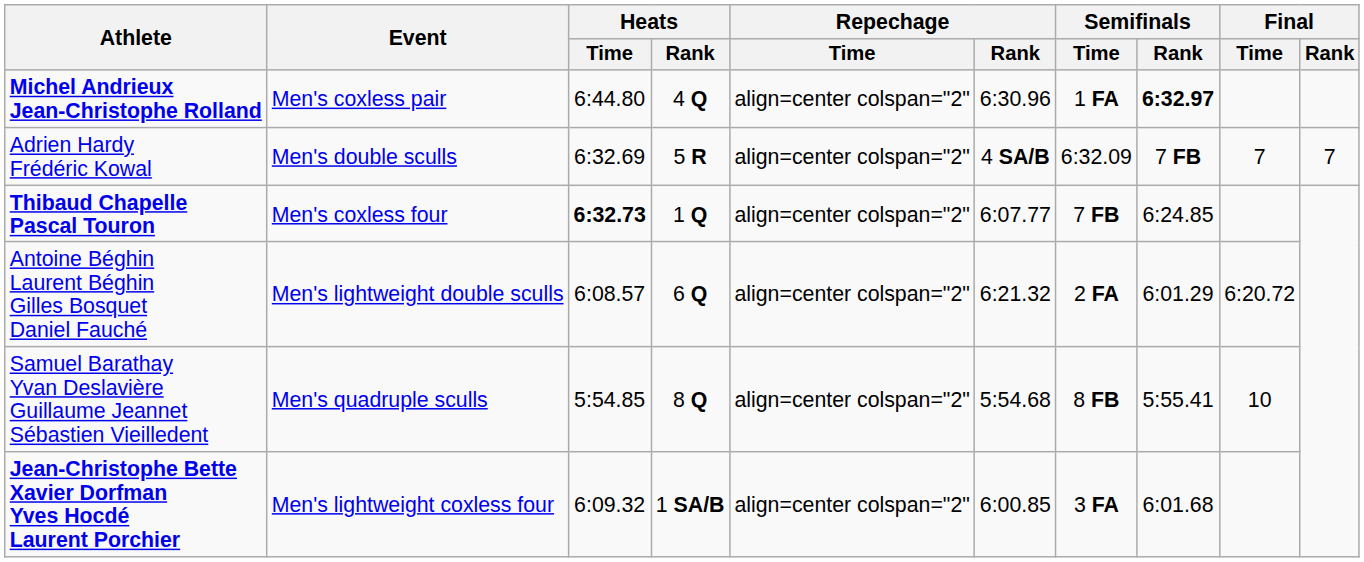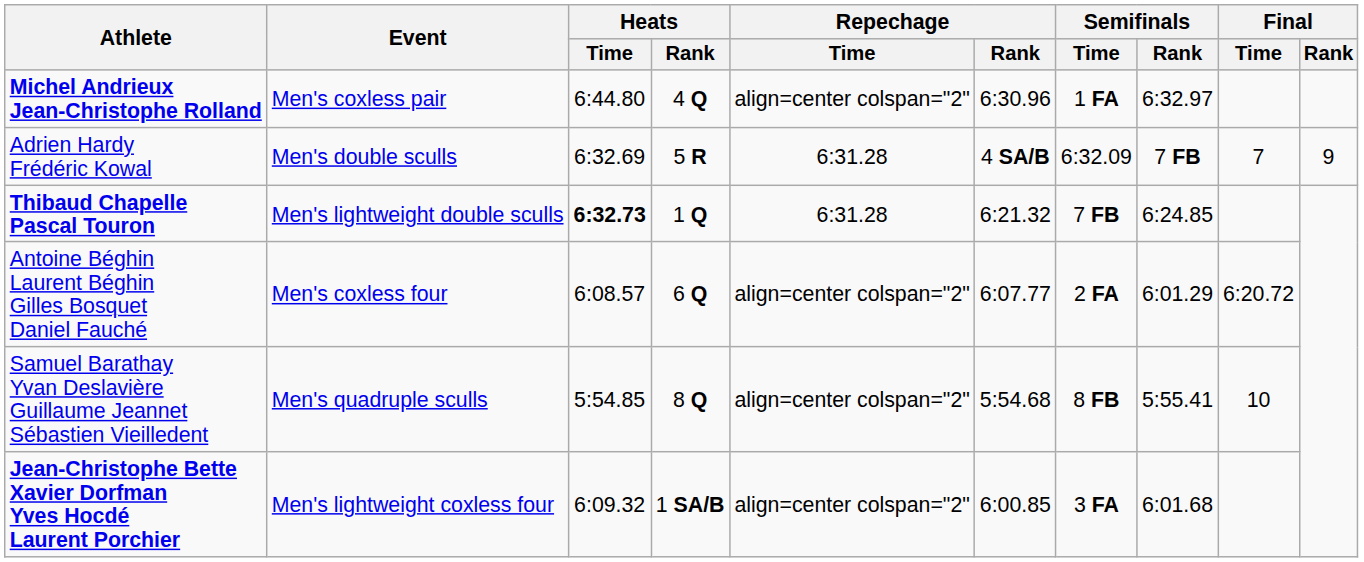(1178, 99) bold -> (1177, 99) normal
(852, 157) align=center colspan="2" -> (852, 157) 6:31.28
(1330, 157) 7 -> (1329, 157) 9
(360, 214) Men's coxless four -> (418, 214) Men's lightweight double sculls
(852, 214) align=center colspan="2" -> (852, 214) 6:31.28
(1015, 214) 6:07.77 -> (1015, 214) 6:21.32
(418, 295) Men's lightweight double sculls -> (360, 295) Men's coxless four
(1015, 295) 6:21.32 -> (1015, 295) 6:07.77
